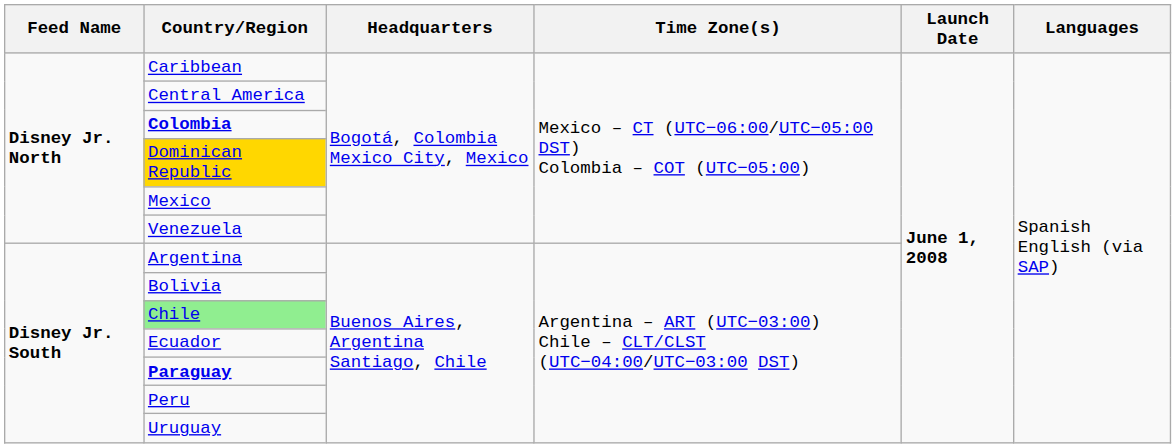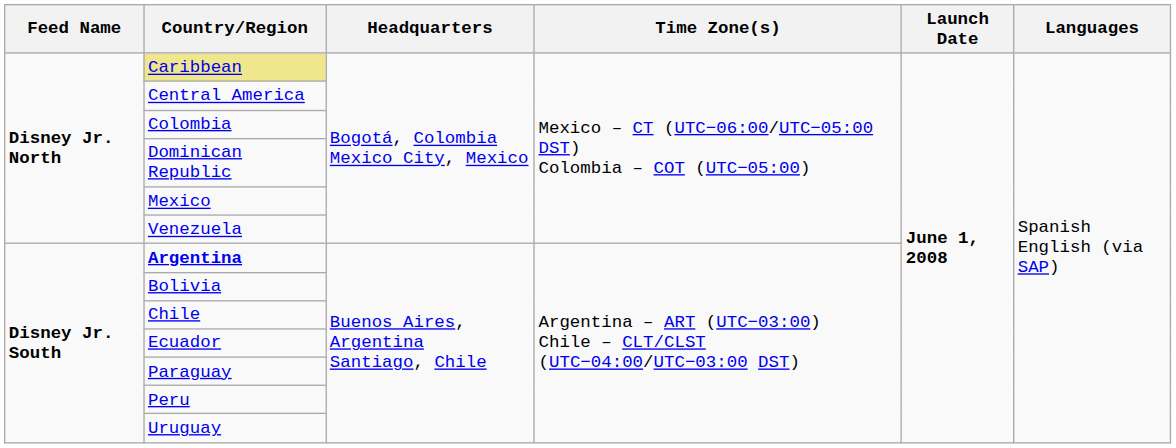(195, 67) no background -> (195, 67) khaki background
(190, 124) bold -> (190, 124) normal
(195, 163) gold background -> (195, 163) no background
(195, 258) normal -> (195, 258) bold
(174, 315) lightgreen background -> (174, 315) no background
(190, 371) bold -> (190, 371) normal
